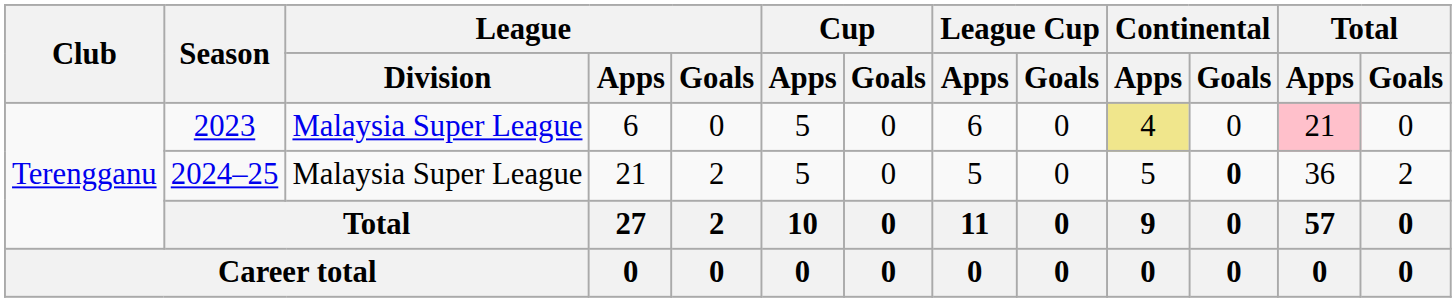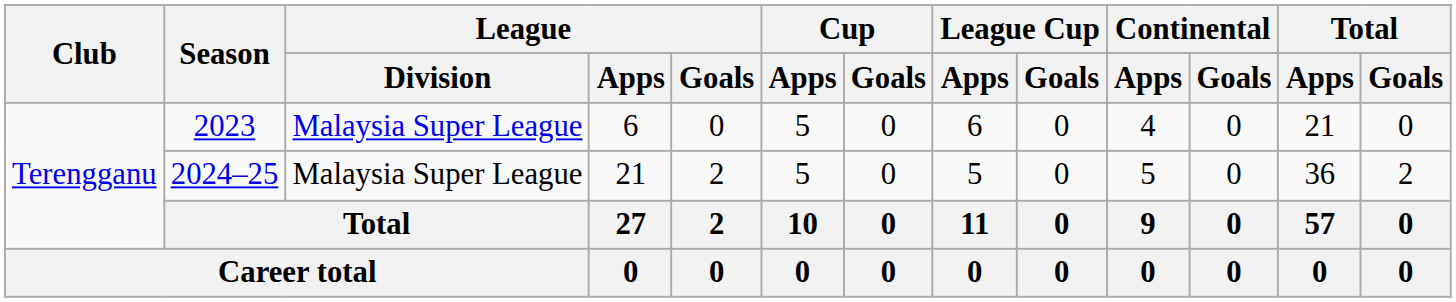(1148, 126) khaki background -> (1148, 126) no background
(1320, 126) pink background -> (1320, 126) no background
(1234, 175) bold -> (1234, 175) normal
